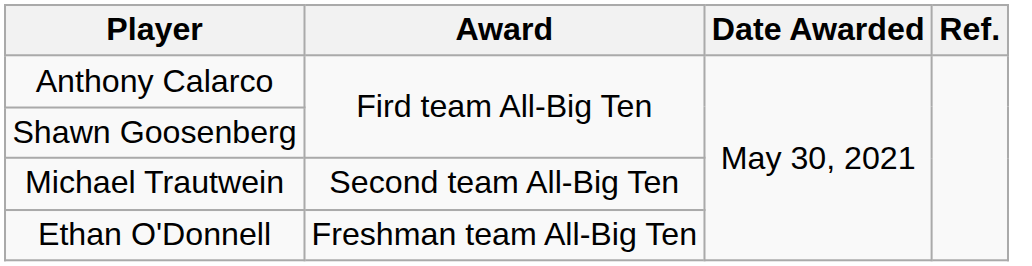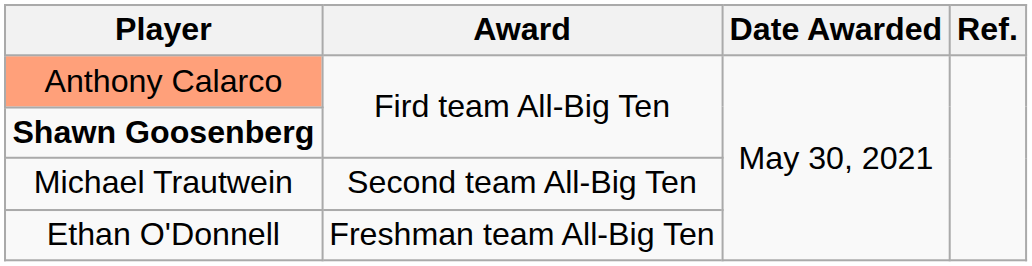(155, 81) no background -> (163, 81) lightsalmon background
(155, 132) normal -> (163, 132) bold
